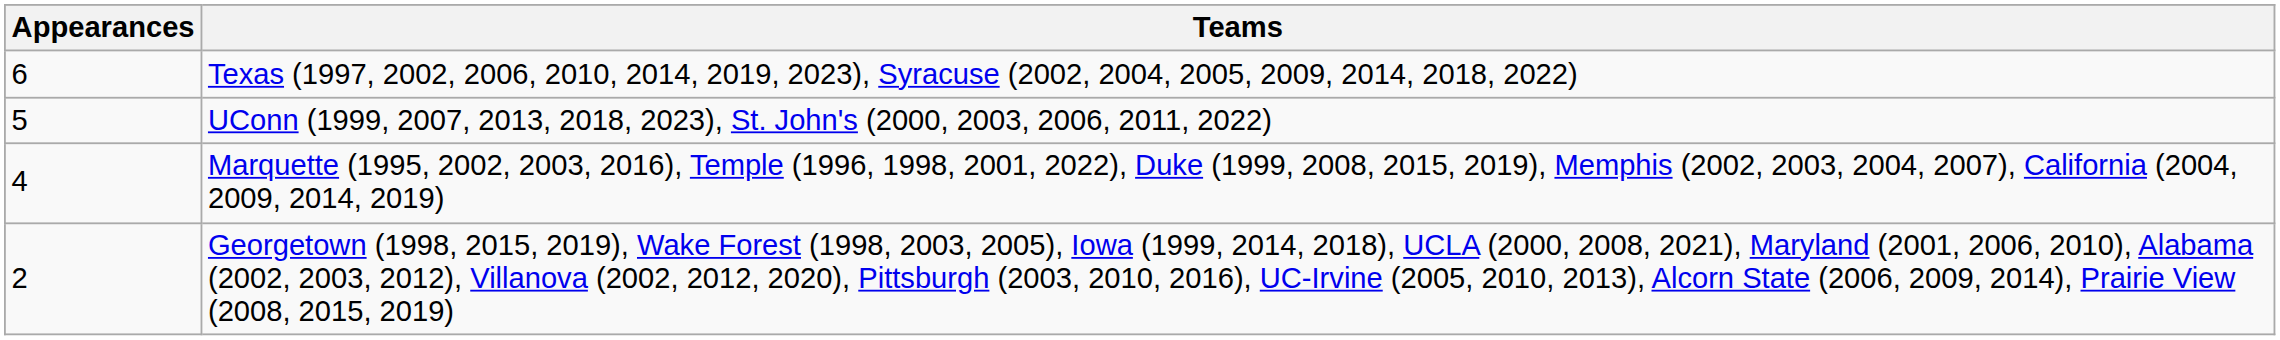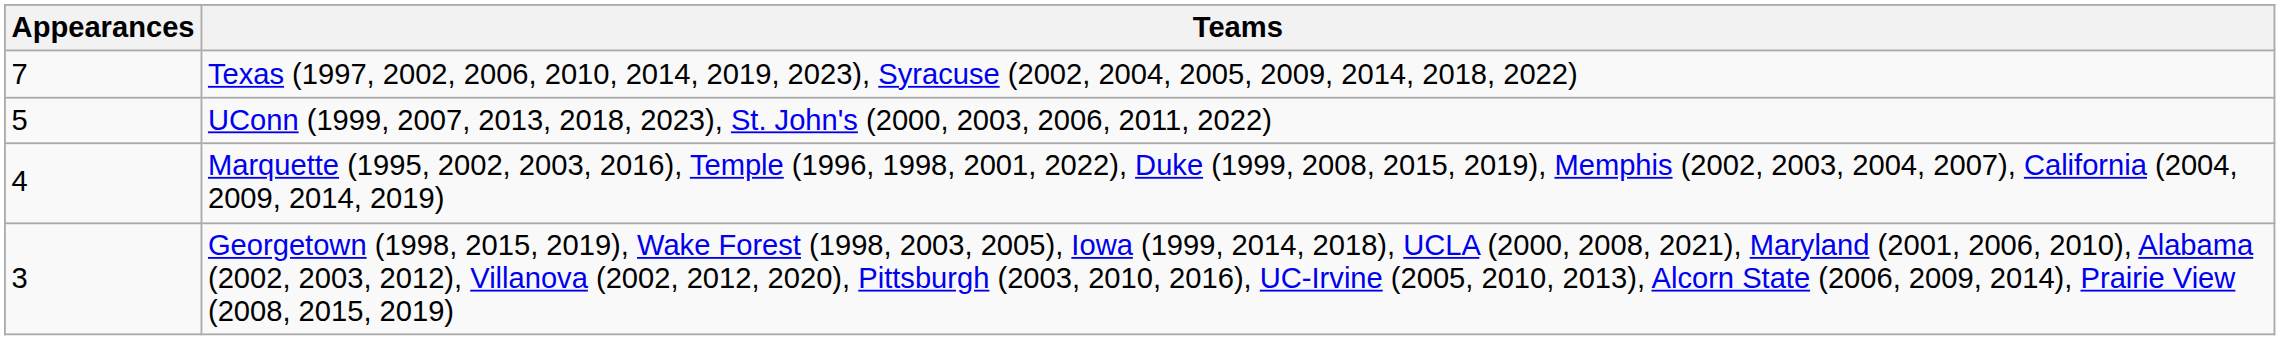(20, 73) 6 -> (20, 73) 7
(20, 277) 2 -> (20, 277) 3
